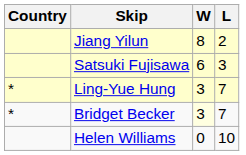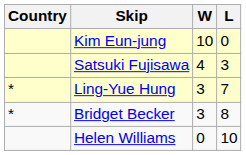+ row: (120, 41)
- row: (111, 41)
(201, 65) 6 -> (201, 65) 4
(201, 114) lightyellow background -> (201, 114) no background
(222, 114) 7 -> (225, 114) 8
